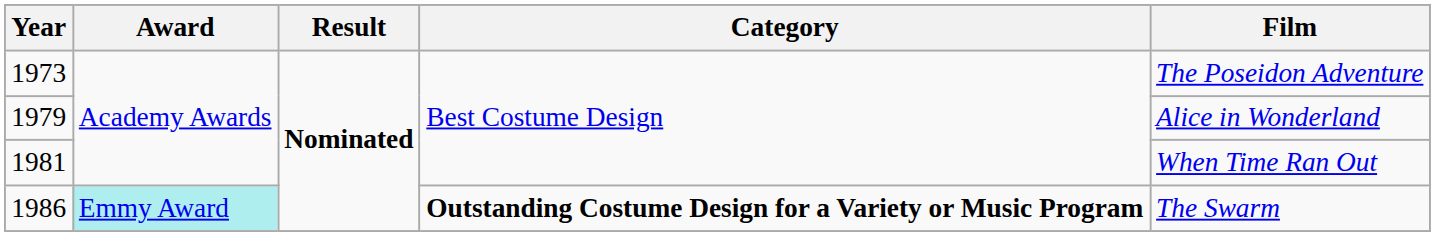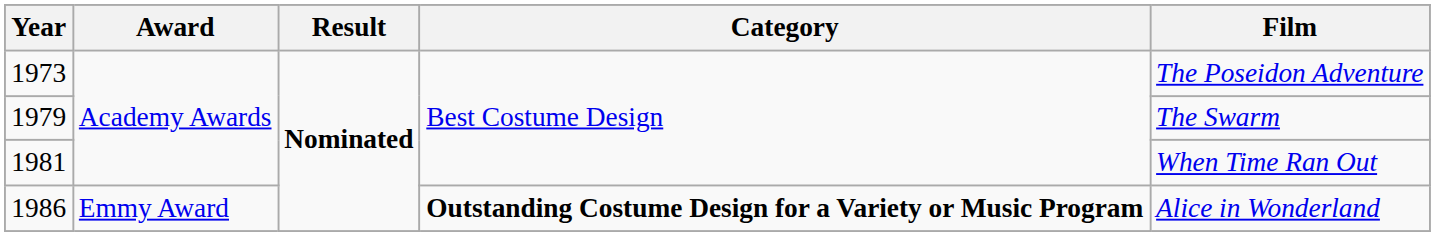(1268, 117) Alice in Wonderland -> (1218, 117) The Swarm
(154, 207) paleturquoise background -> (154, 207) no background
(1218, 207) The Swarm -> (1268, 207) Alice in Wonderland
